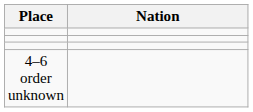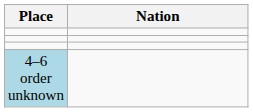(36, 77) no background -> (36, 77) lightblue background
